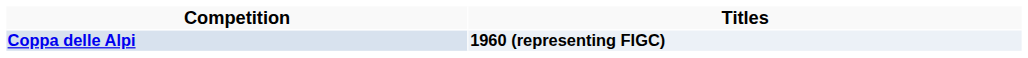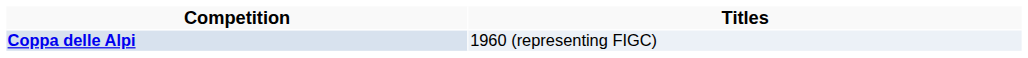(568, 41) bold -> (564, 41) normal
